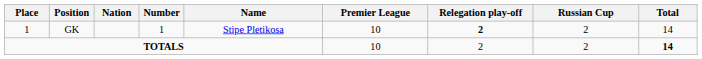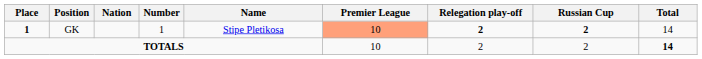(27, 29) normal -> (27, 29) bold
(375, 29) no background -> (375, 29) lightsalmon background
(586, 29) normal -> (586, 29) bold
